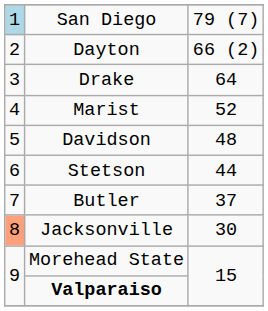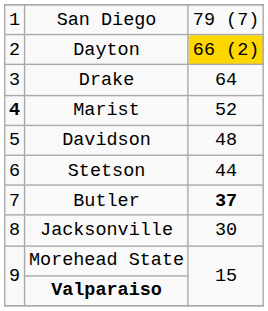(15, 20) lightblue background -> (15, 20) no background
(226, 50) no background -> (226, 50) gold background
(15, 110) normal -> (15, 110) bold
(226, 200) normal -> (226, 200) bold
(15, 230) lightsalmon background -> (15, 230) no background
